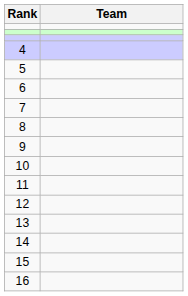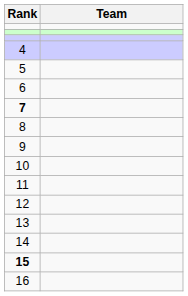(22, 108) normal -> (22, 108) bold
(22, 262) normal -> (22, 262) bold
